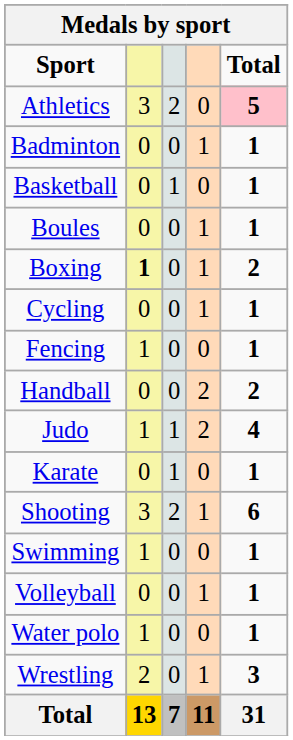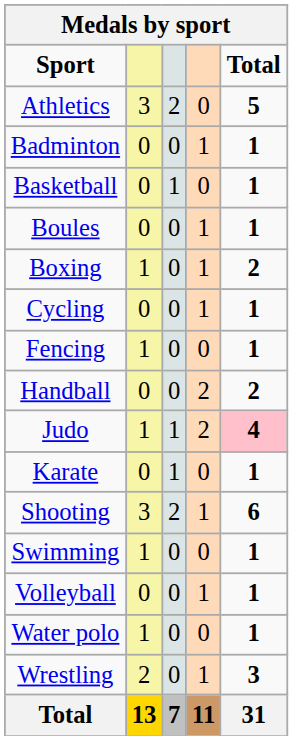(254, 105) pink background -> (254, 105) no background
(144, 268) bold -> (144, 268) normal
(254, 430) no background -> (254, 430) pink background
